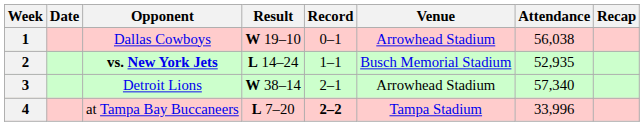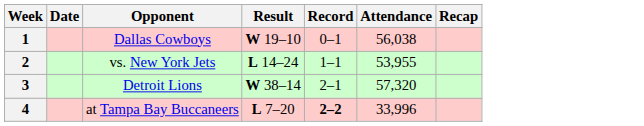- column: (436, 16)
(162, 62) bold -> (162, 62) normal
(554, 62) 52,935 -> (396, 62) 53,955
(554, 86) 57,340 -> (396, 86) 57,320
